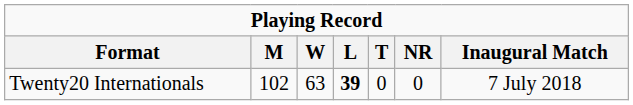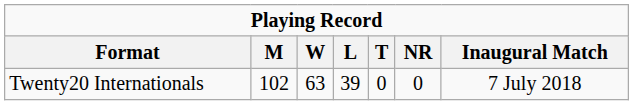(350, 83) bold -> (350, 83) normal
